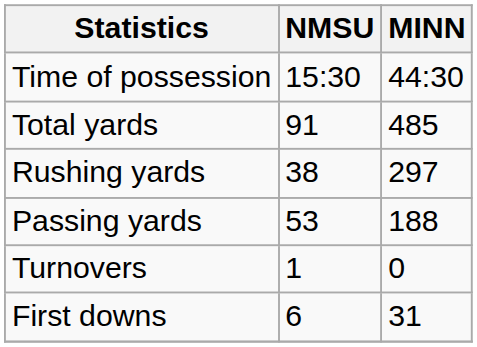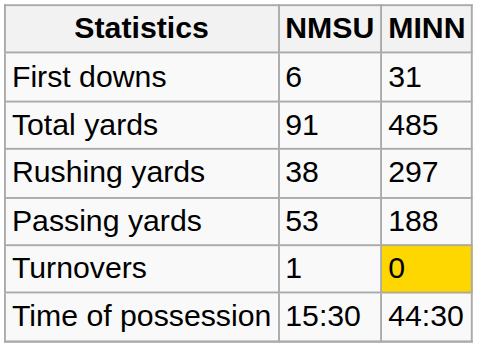rows swapped: (89, 316) <-> (142, 76)
(397, 268) no background -> (397, 268) gold background
